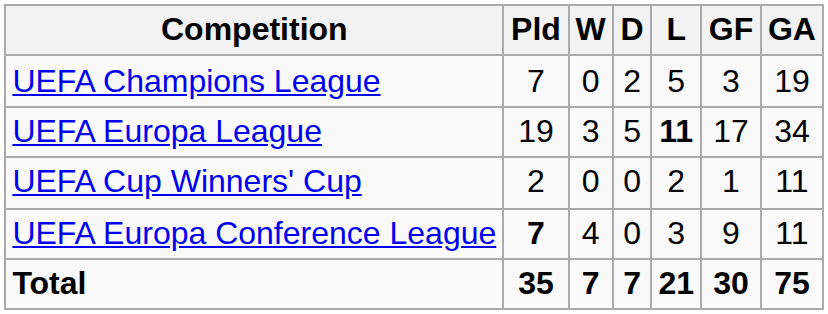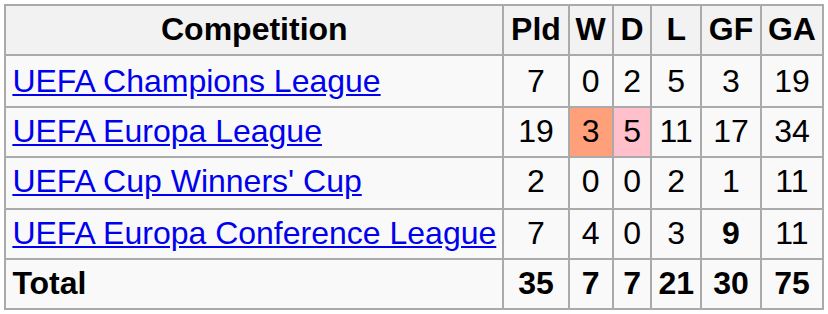(591, 131) no background -> (591, 131) lightsalmon background
(632, 131) no background -> (632, 131) pink background
(676, 131) bold -> (676, 131) normal
(536, 232) bold -> (536, 232) normal
(731, 232) normal -> (731, 232) bold
